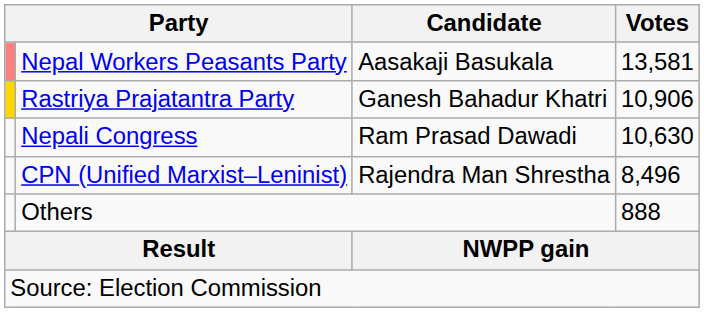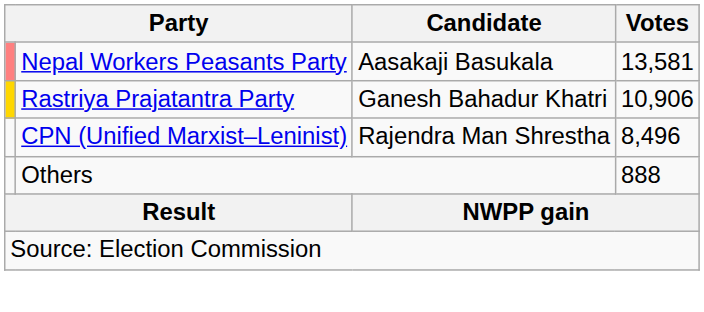- row: (109, 136)
